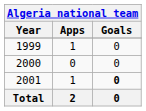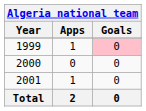(117, 47) no background -> (117, 47) pink background
(117, 81) bold -> (117, 81) normal
